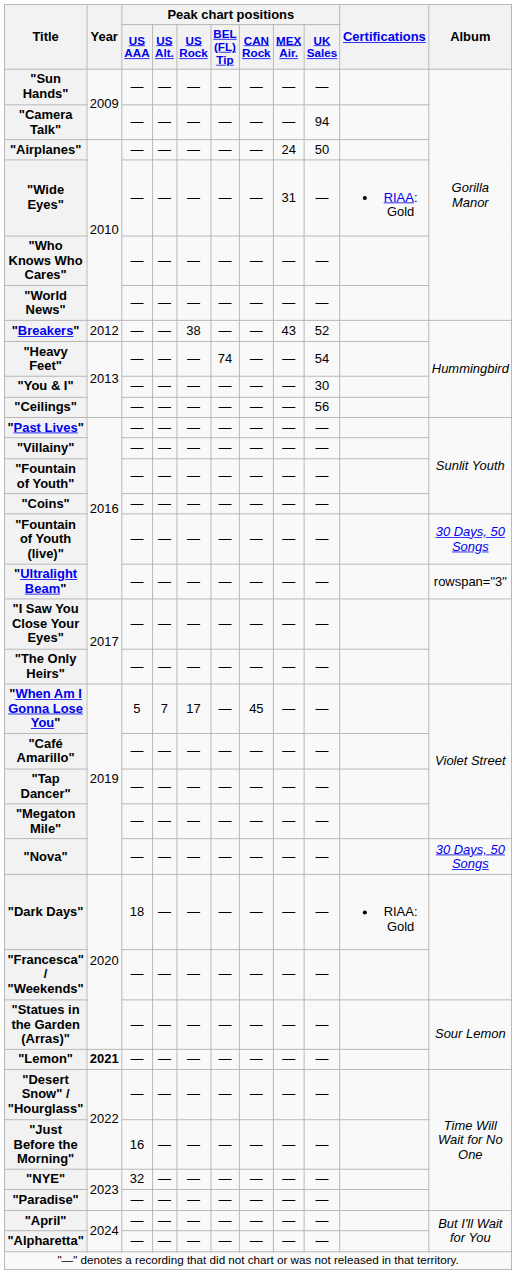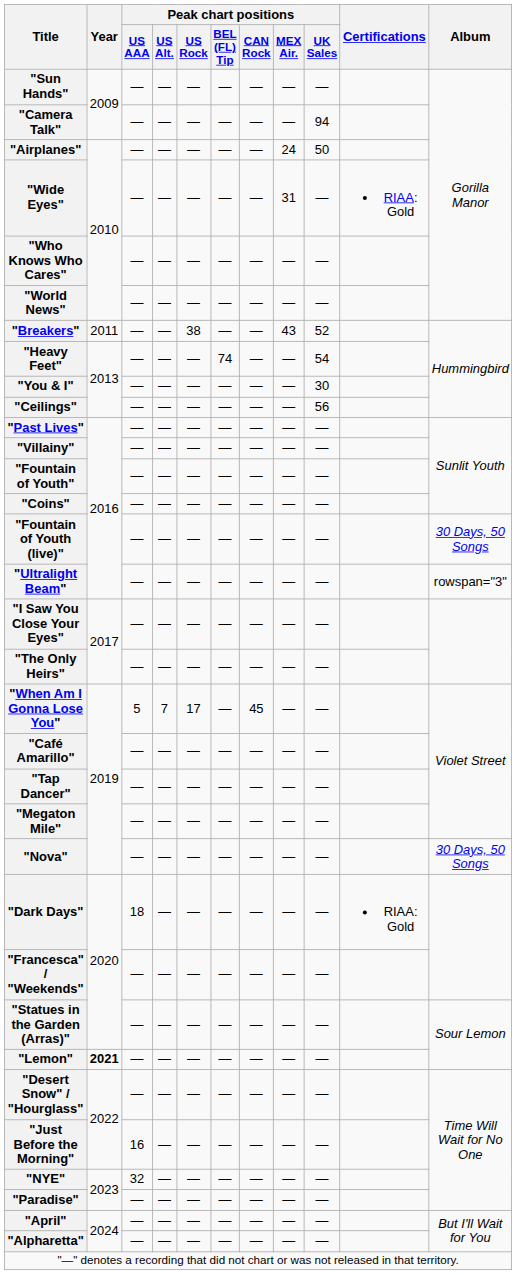(104, 330) 2012 -> (104, 330) 2011
